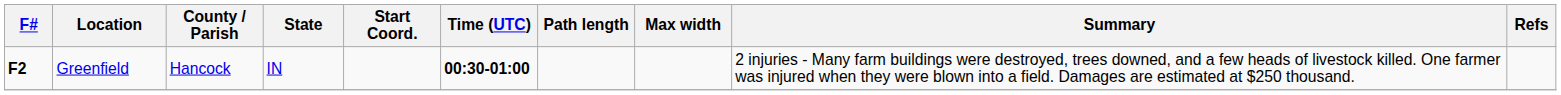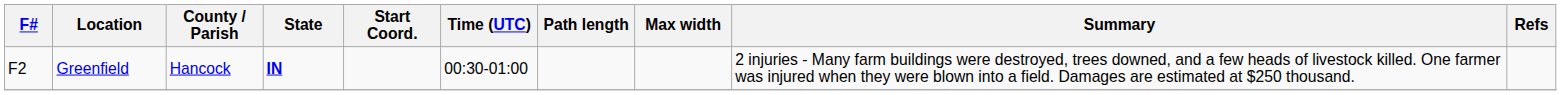(17, 68) bold -> (17, 68) normal
(274, 68) normal -> (274, 68) bold
(487, 68) bold -> (486, 68) normal
